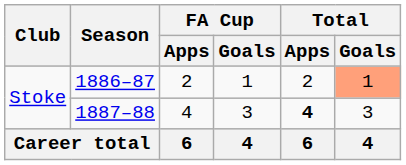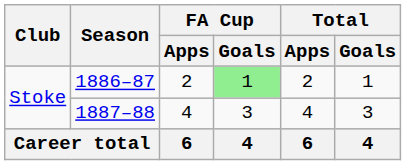(247, 82) no background -> (247, 82) lightgreen background
(368, 82) lightsalmon background -> (368, 82) no background
(307, 113) bold -> (307, 113) normal
